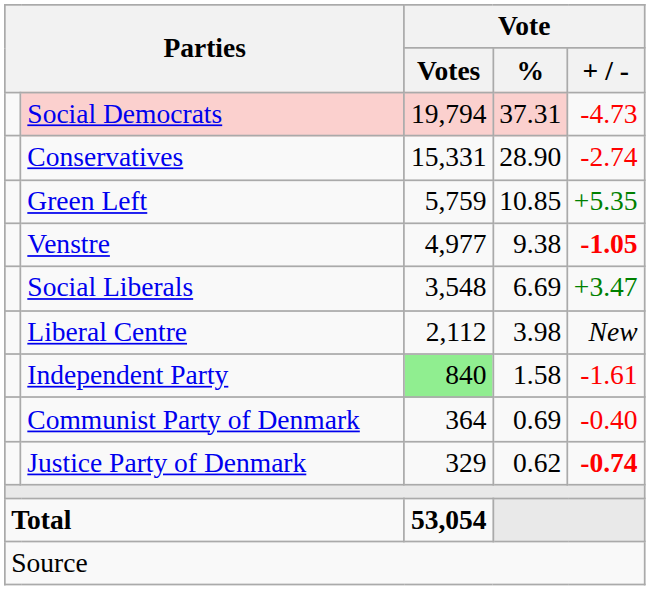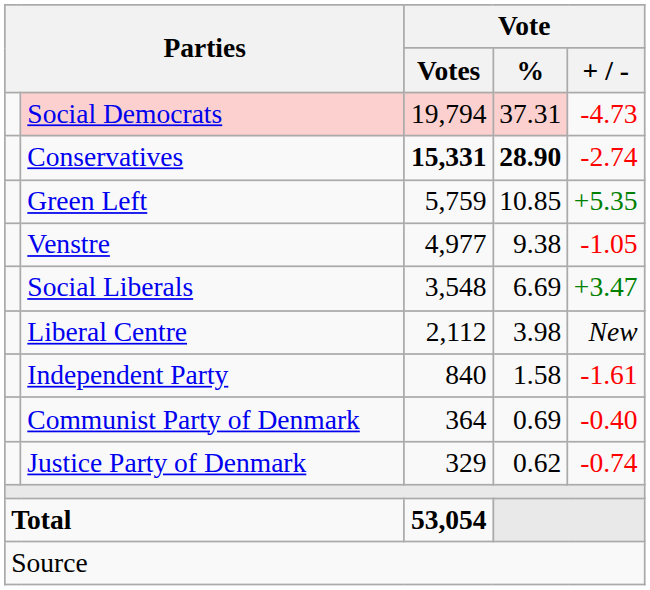(449, 157) normal -> (449, 157) bold
(530, 157) normal -> (530, 157) bold
(609, 244) bold -> (609, 244) normal
(466, 375) lightgreen background -> (466, 375) no background
(609, 462) bold -> (609, 462) normal
